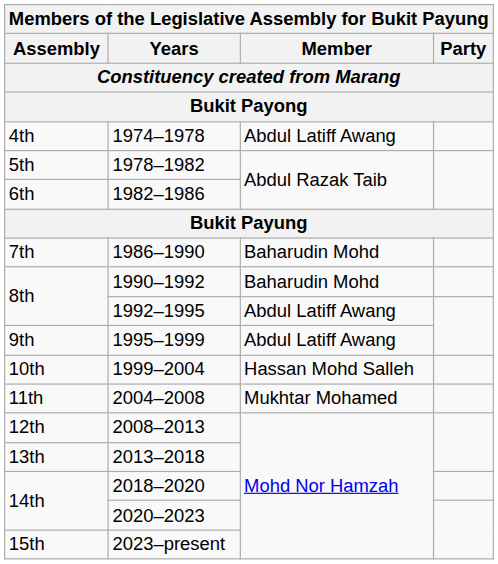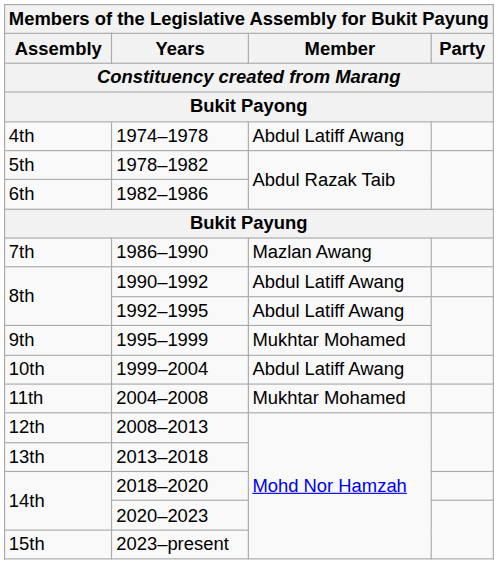(312, 252) Baharudin Mohd -> (312, 252) Mazlan Awang
(312, 281) Baharudin Mohd -> (328, 281) Abdul Latiff Awang
(320, 340) Abdul Latiff Awang -> (329, 340) Mukhtar Mohamed
(329, 369) Hassan Mohd Salleh -> (328, 369) Abdul Latiff Awang
